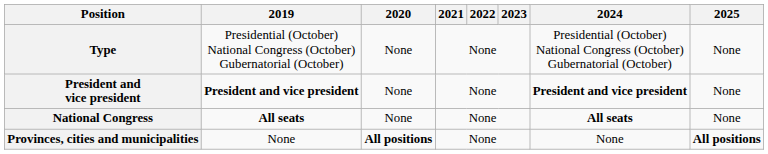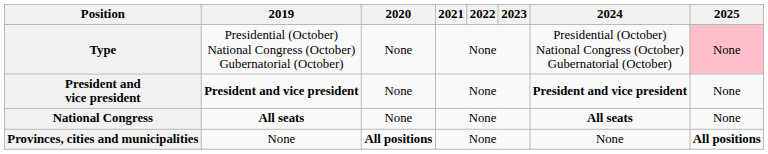(727, 49) no background -> (727, 49) pink background
